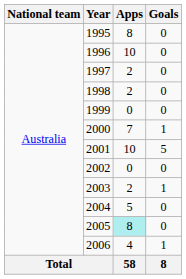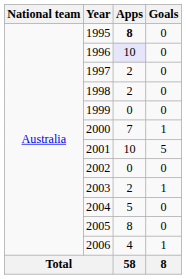(130, 33) normal -> (130, 33) bold
(130, 52) no background -> (130, 52) lavender background
(130, 226) paleturquoise background -> (130, 226) no background
